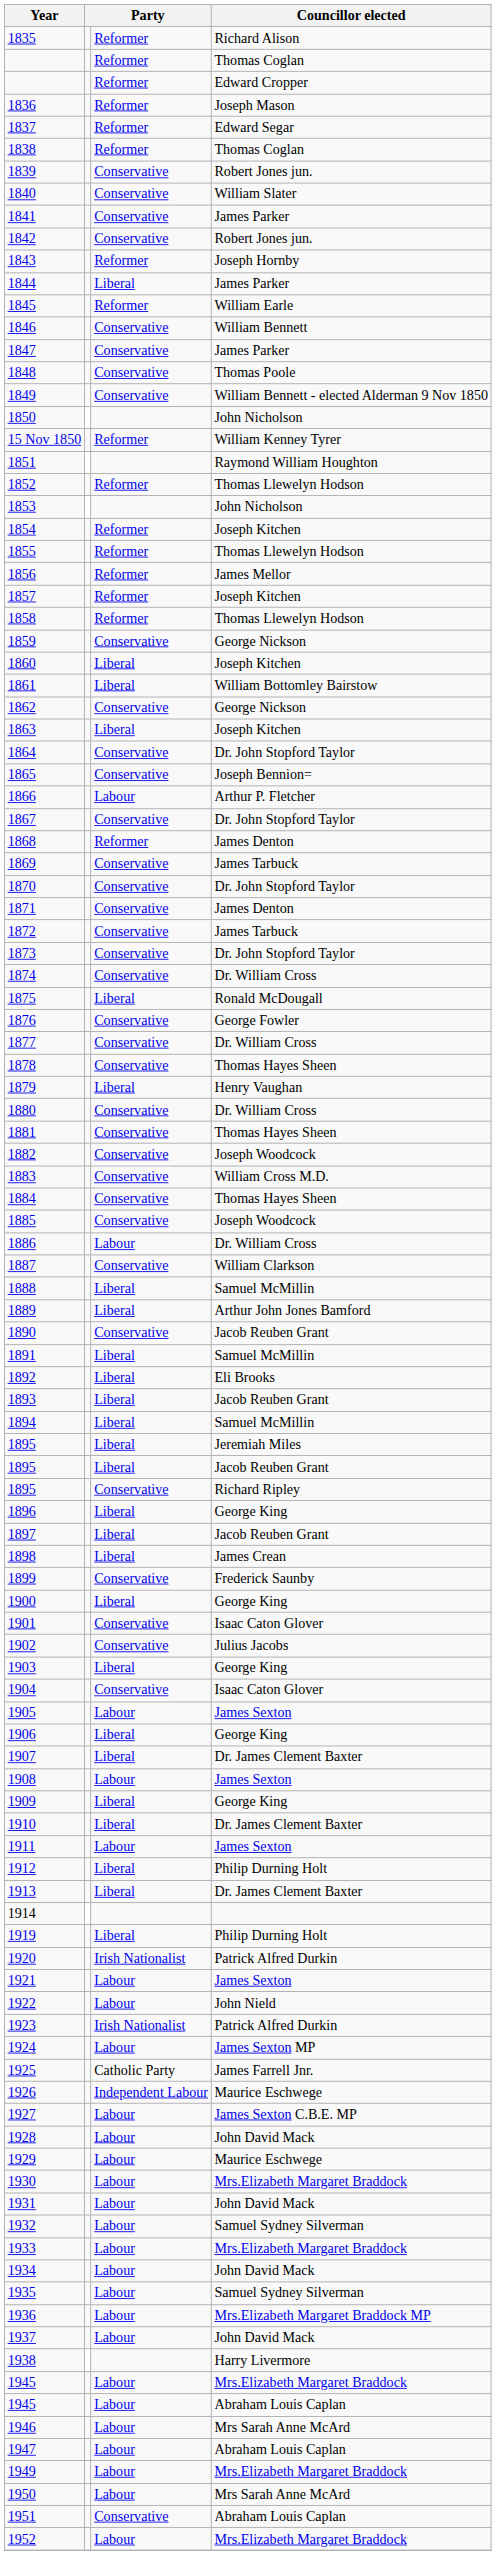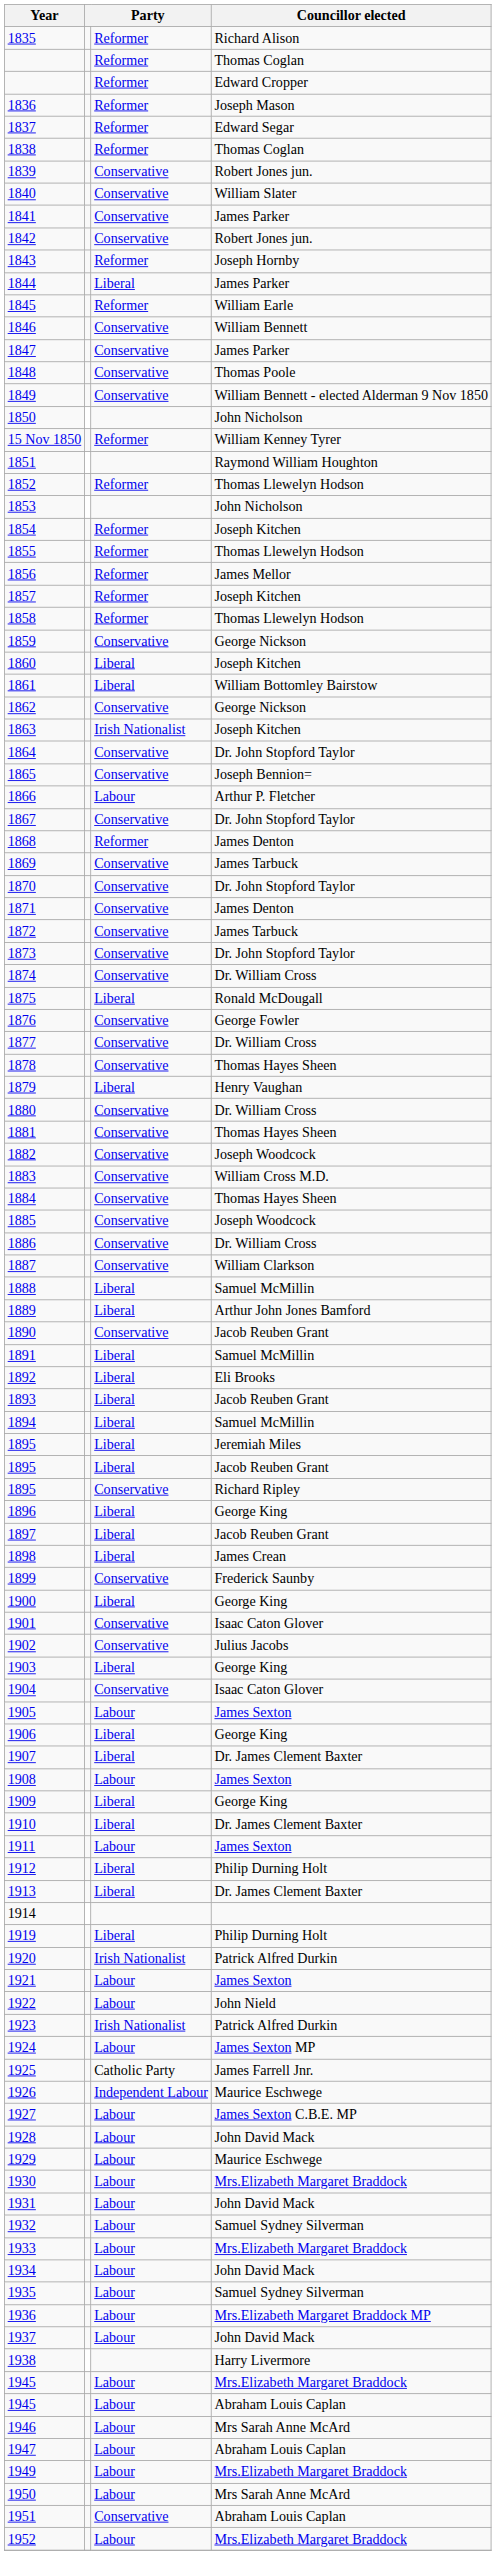(115, 730) Liberal -> (140, 730) Irish Nationalist
(115, 1243) Labour -> (131, 1243) Conservative
